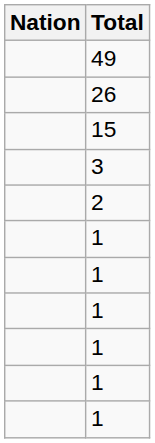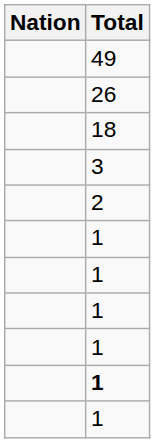(104, 130) 15 -> (104, 130) 18
(97, 382) normal -> (97, 382) bold
